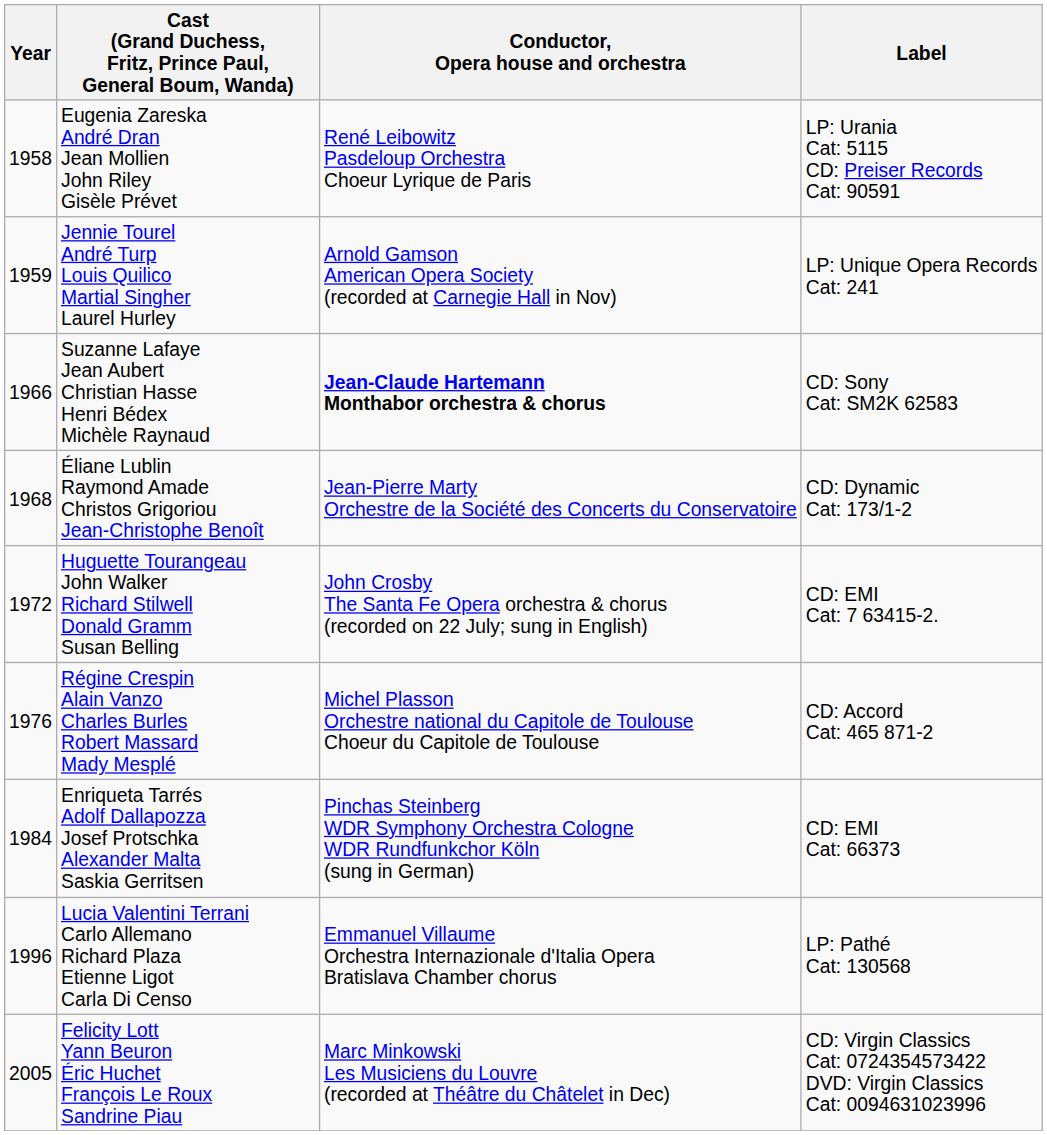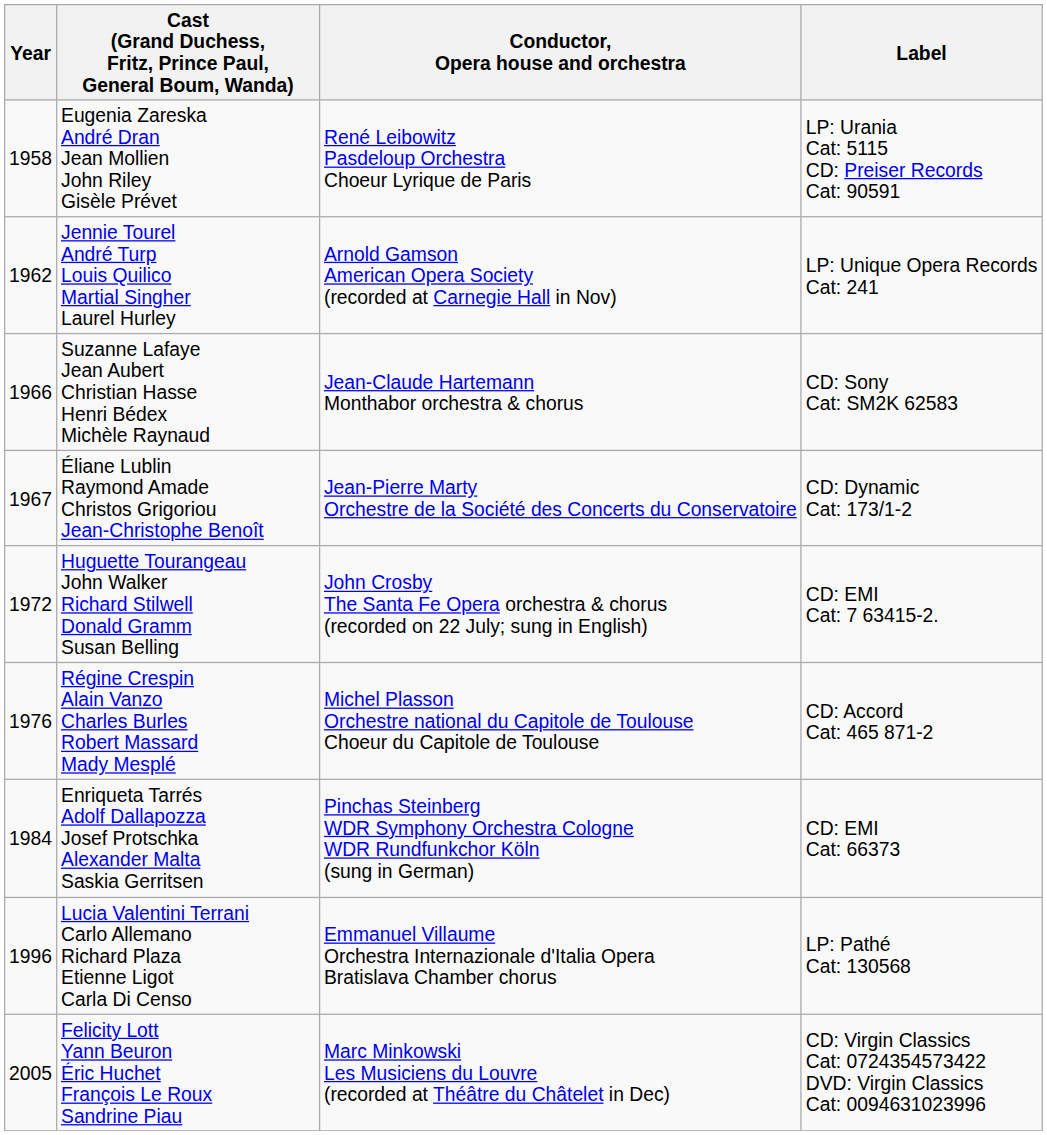(31, 276) 1959 -> (31, 276) 1962
(465, 392) bold -> (454, 392) normal
(31, 499) 1968 -> (31, 499) 1967
